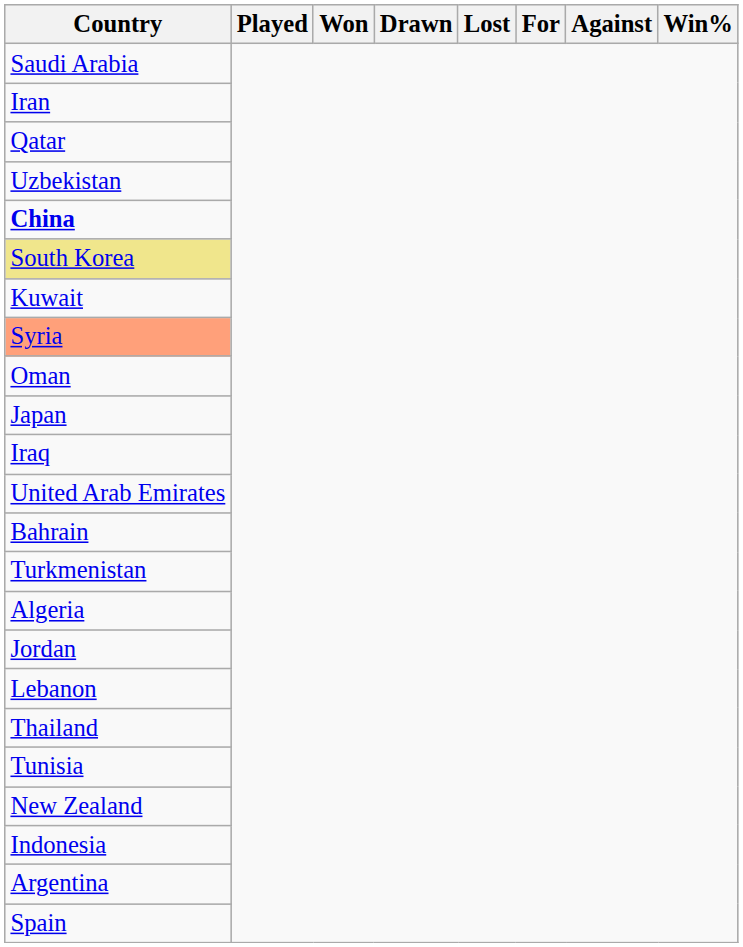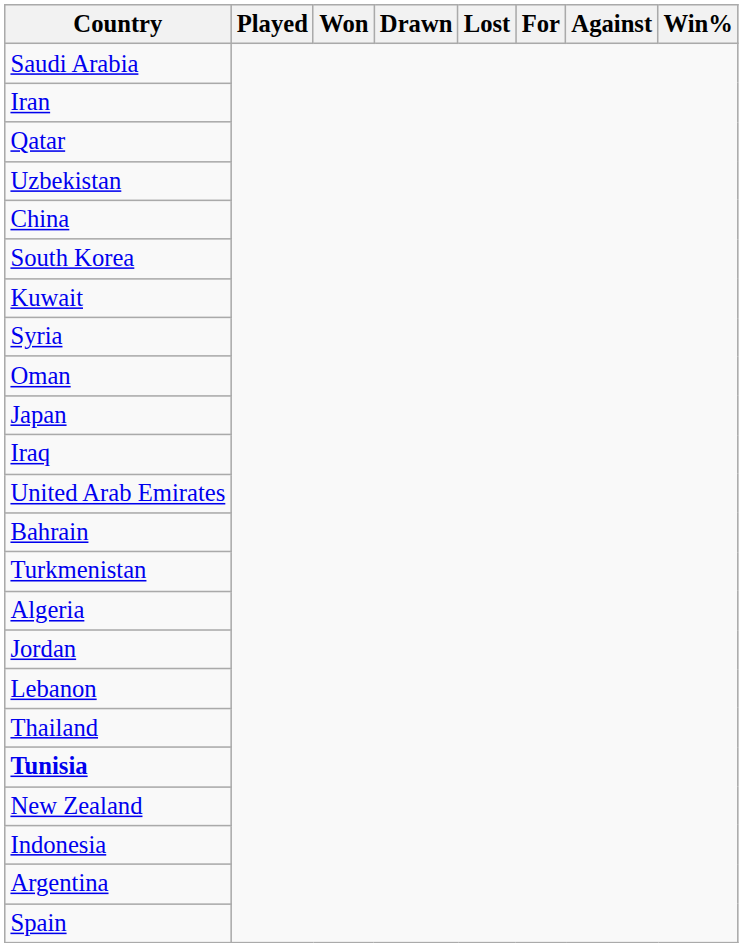(43, 219) bold -> (40, 219) normal
(72, 258) khaki background -> (72, 258) no background
(36, 336) lightsalmon background -> (36, 336) no background
(47, 766) normal -> (49, 766) bold
